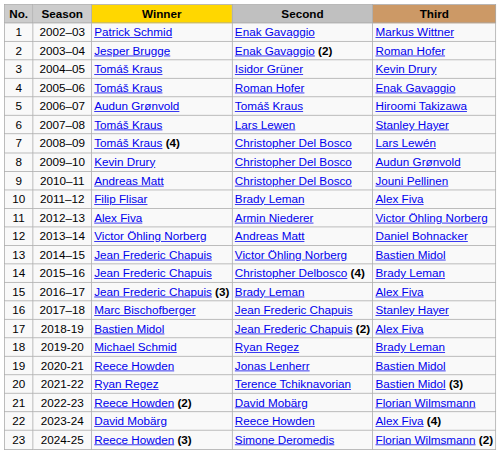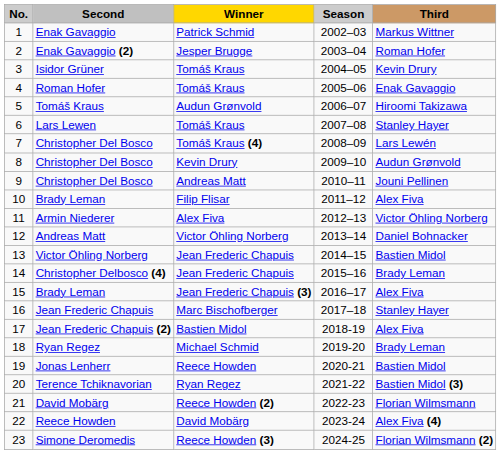columns swapped: (62, 14) <-> (302, 14)
